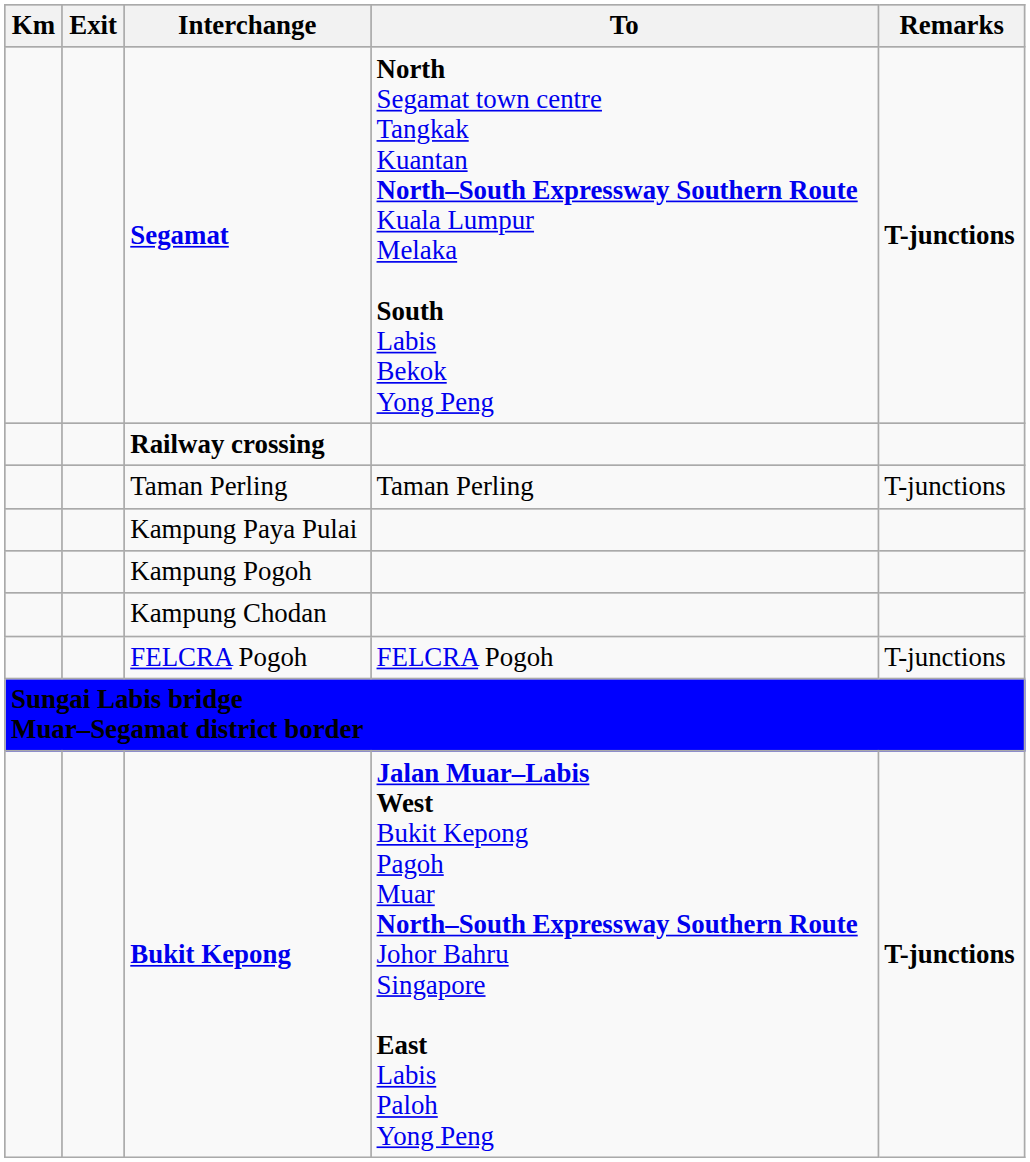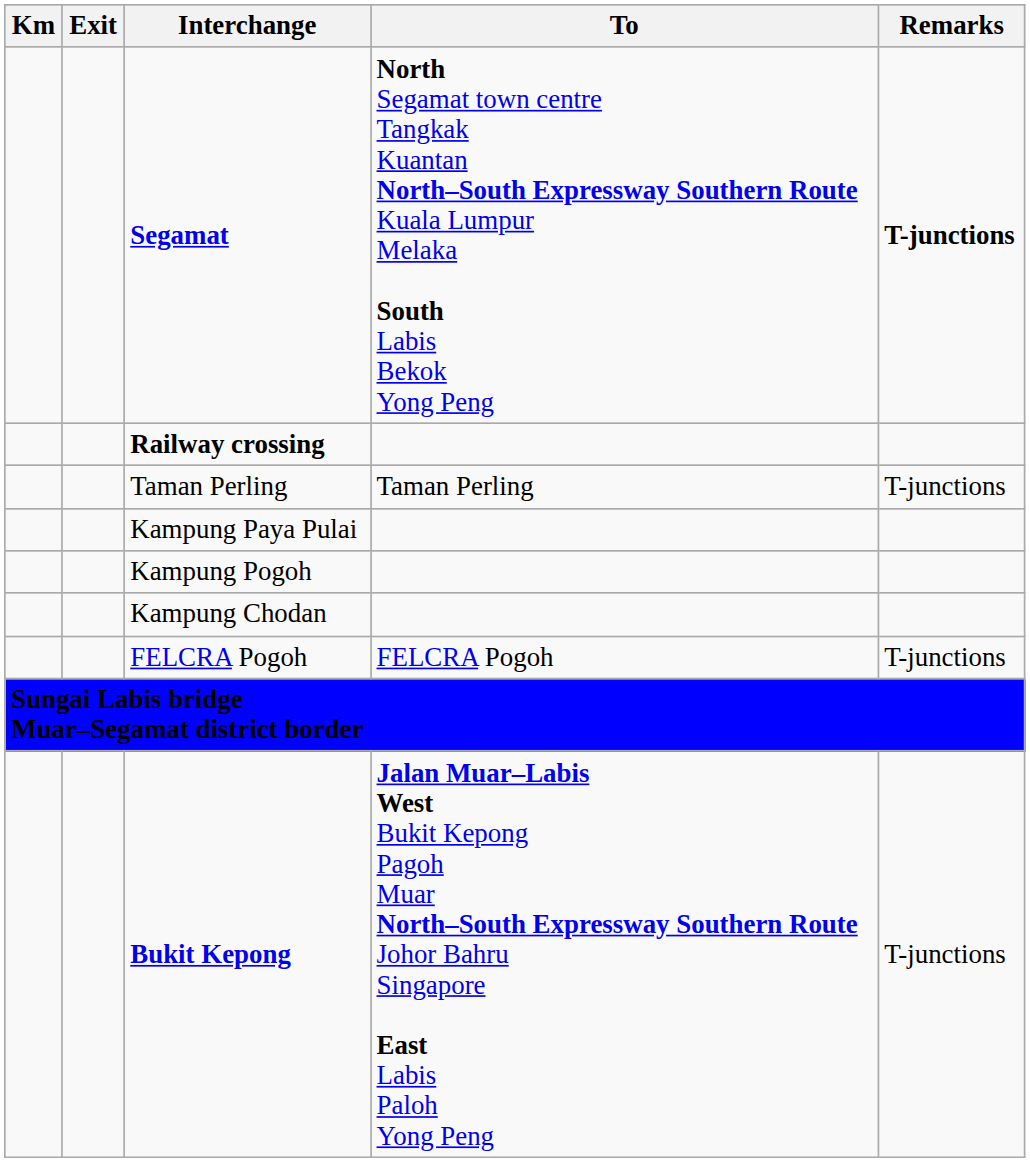(950, 953) bold -> (945, 953) normal
